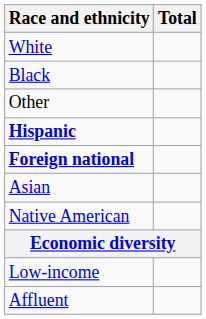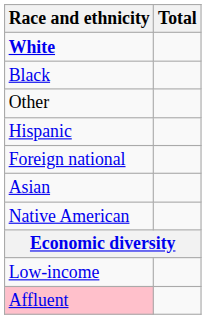(30, 46) normal -> (32, 46) bold
(42, 131) bold -> (40, 131) normal
(71, 159) bold -> (67, 159) normal
(39, 300) no background -> (39, 300) pink background
